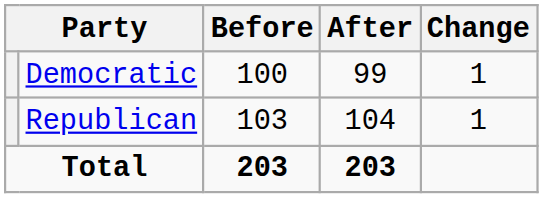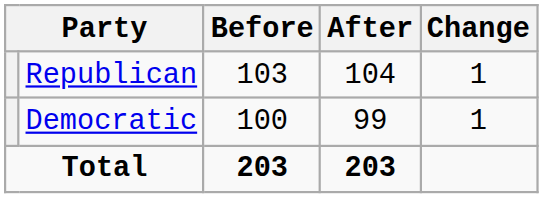rows swapped: (111, 122) <-> (111, 75)
